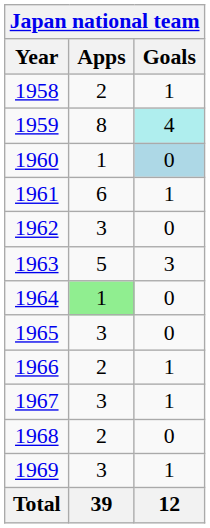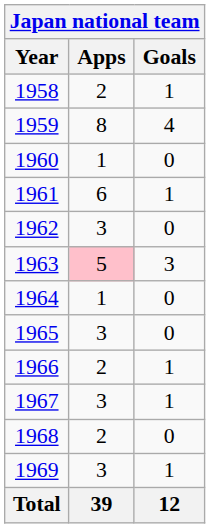(169, 125) paleturquoise background -> (169, 125) no background
(169, 159) lightblue background -> (169, 159) no background
(101, 263) no background -> (101, 263) pink background
(101, 297) lightgreen background -> (101, 297) no background
